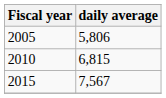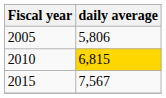(94, 59) no background -> (94, 59) gold background
